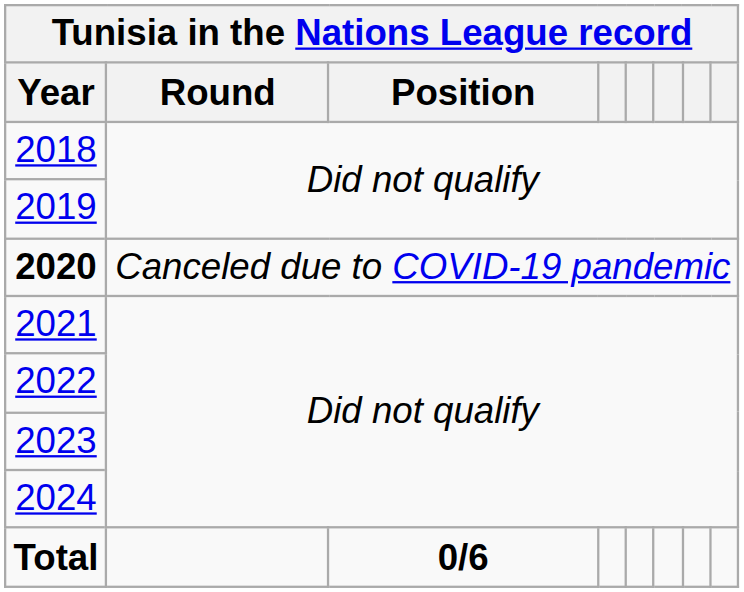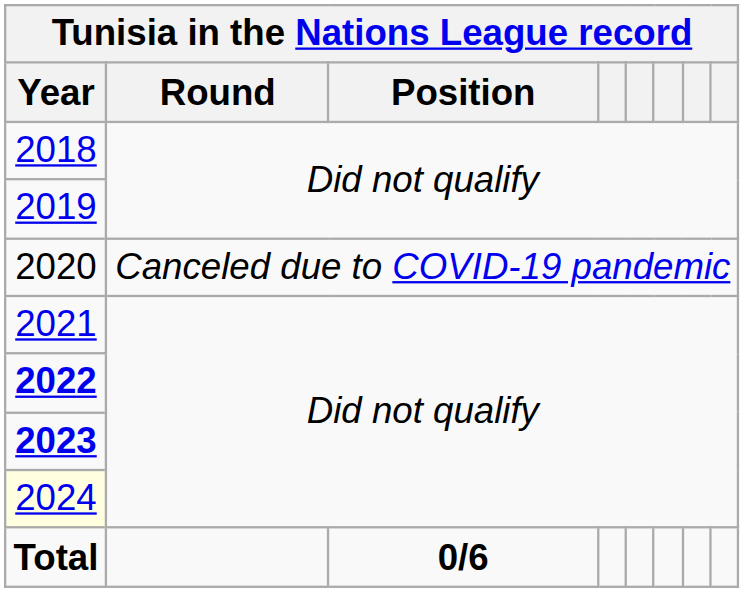(56, 265) bold -> (56, 265) normal
(56, 382) normal -> (56, 382) bold
(56, 440) normal -> (56, 440) bold
(56, 498) no background -> (56, 498) lightyellow background
